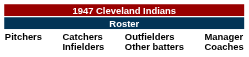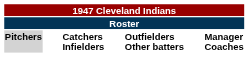(23, 36) no background -> (23, 36) lightgrey background
